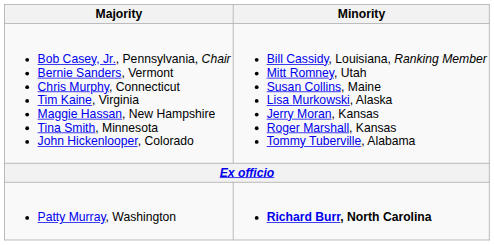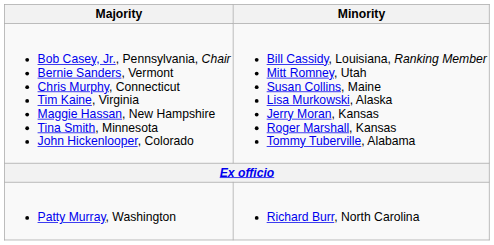(362, 218) bold -> (362, 218) normal
